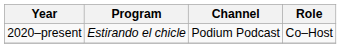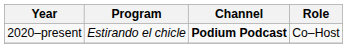(236, 33) normal -> (239, 33) bold
